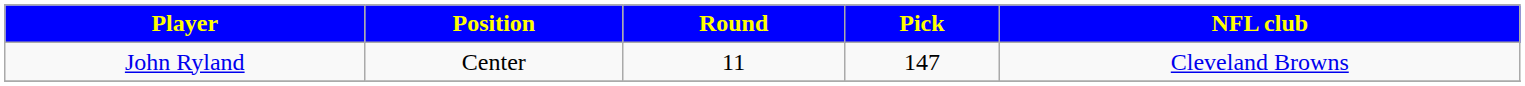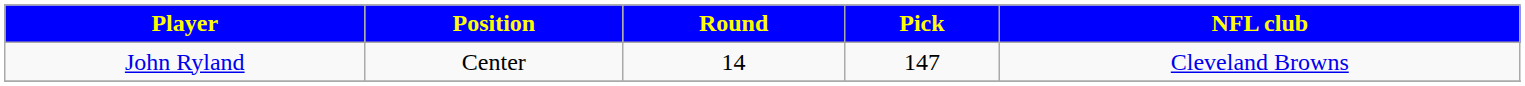(734, 61) 11 -> (734, 61) 14
